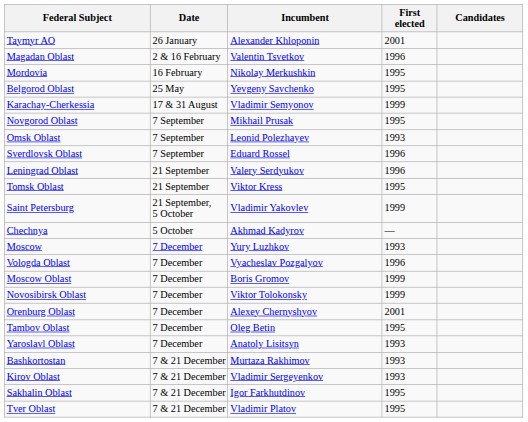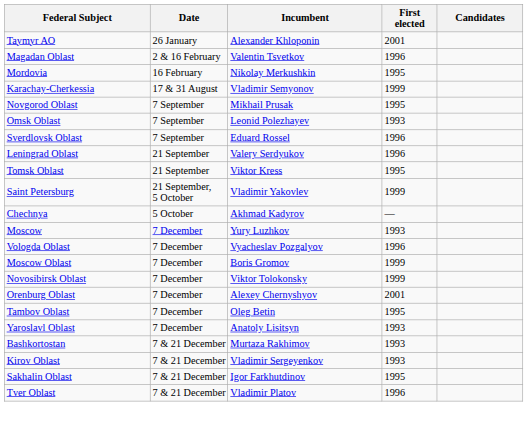- row: (40, 89)
(395, 409) 1995 -> (395, 392) 1996
